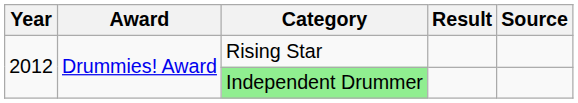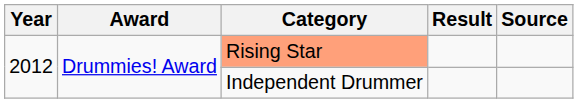(274, 51) no background -> (274, 51) lightsalmon background
(324, 82) lightgreen background -> (324, 82) no background
